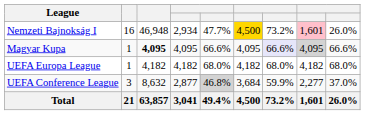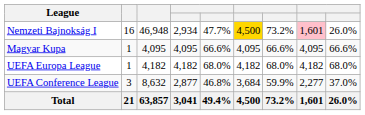(154, 47) bold -> (154, 47) normal
(280, 47) lavender background -> (280, 47) no background
(311, 47) lightgrey background -> (311, 47) no background
(217, 82) lightgrey background -> (217, 82) no background
